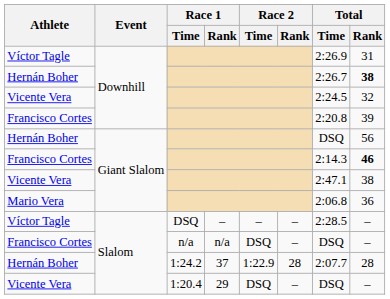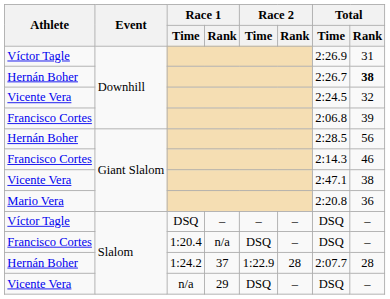(331, 118) 2:20.8 -> (331, 118) 2:06.8
(331, 139) DSQ -> (331, 139) 2:28.5
(367, 159) bold -> (367, 159) normal
(331, 201) 2:06.8 -> (331, 201) 2:20.8
(331, 221) 2:28.5 -> (331, 221) DSQ
(186, 242) n/a -> (186, 242) 1:20.4
(186, 283) 1:20.4 -> (186, 283) n/a
